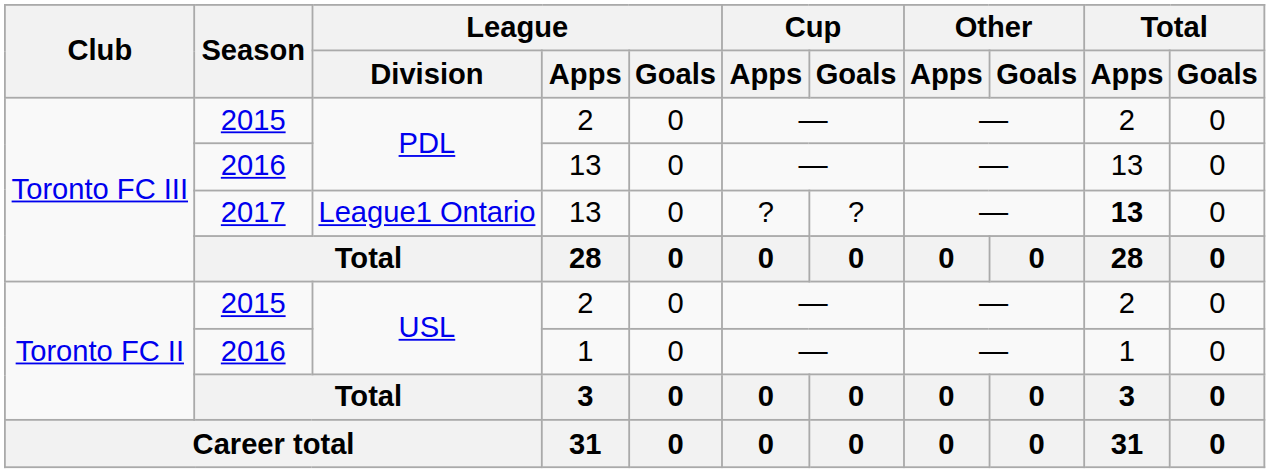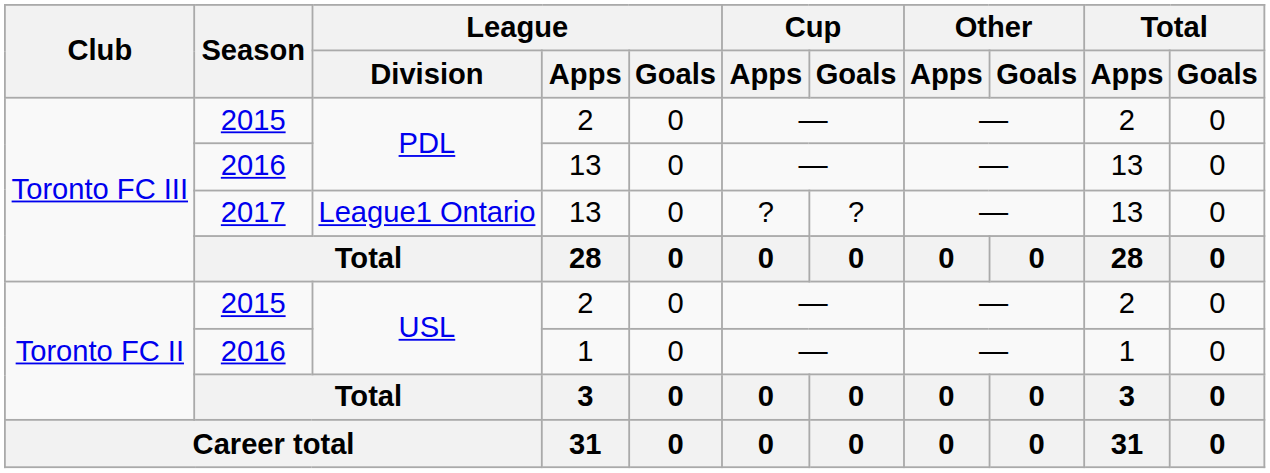(1127, 212) bold -> (1127, 212) normal
